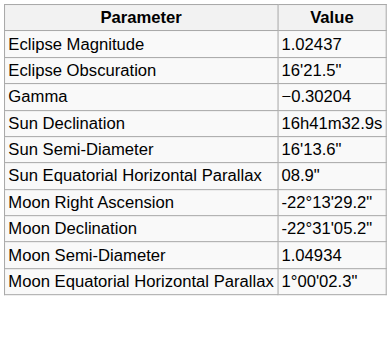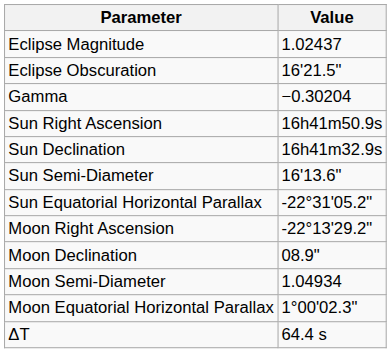+ row: (85, 123)
(301, 176) 08.9" -> (327, 202) -22°31'05.2"
(327, 228) -22°31'05.2" -> (301, 255) 08.9"
+ row: (19, 334)
